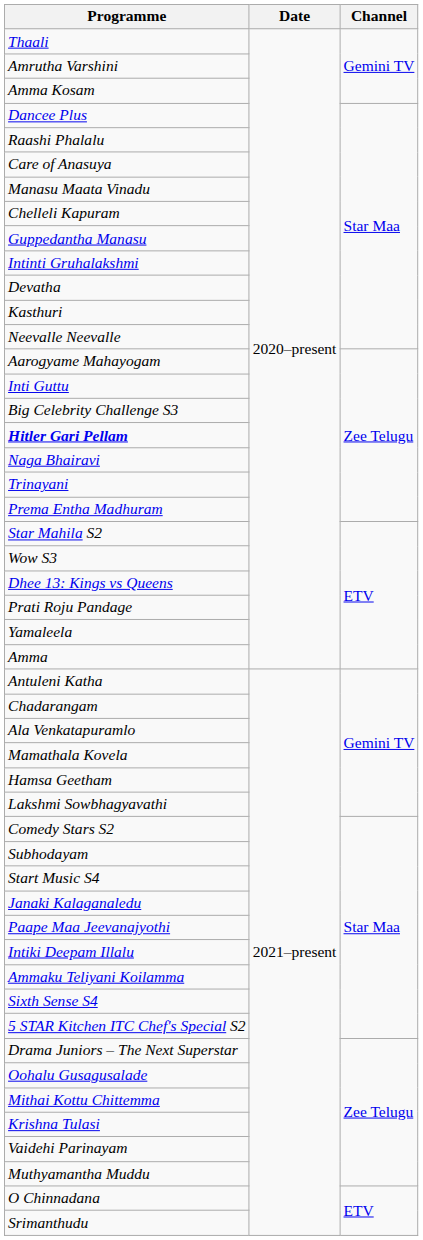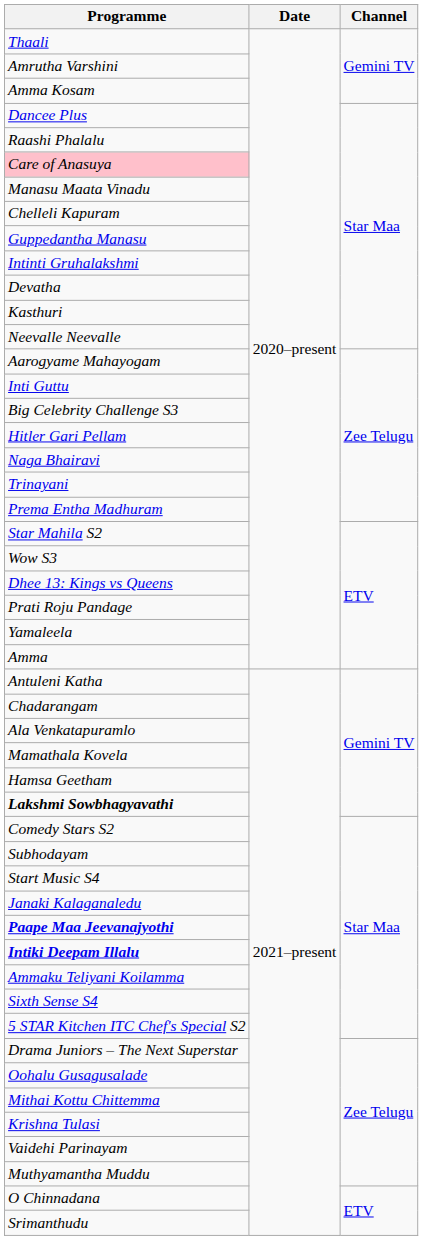(60, 164) no background -> (60, 164) pink background
(68, 435) bold -> (67, 435) normal
(88, 804) normal -> (91, 804) bold
(89, 927) normal -> (91, 927) bold
(71, 952) normal -> (74, 952) bold
